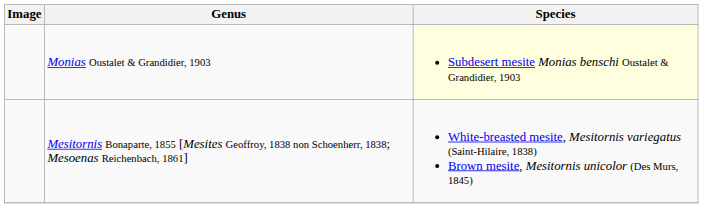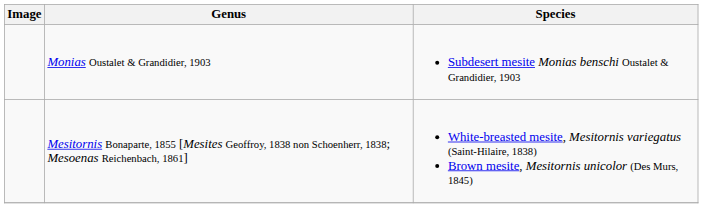(555, 69) lightyellow background -> (555, 69) no background
